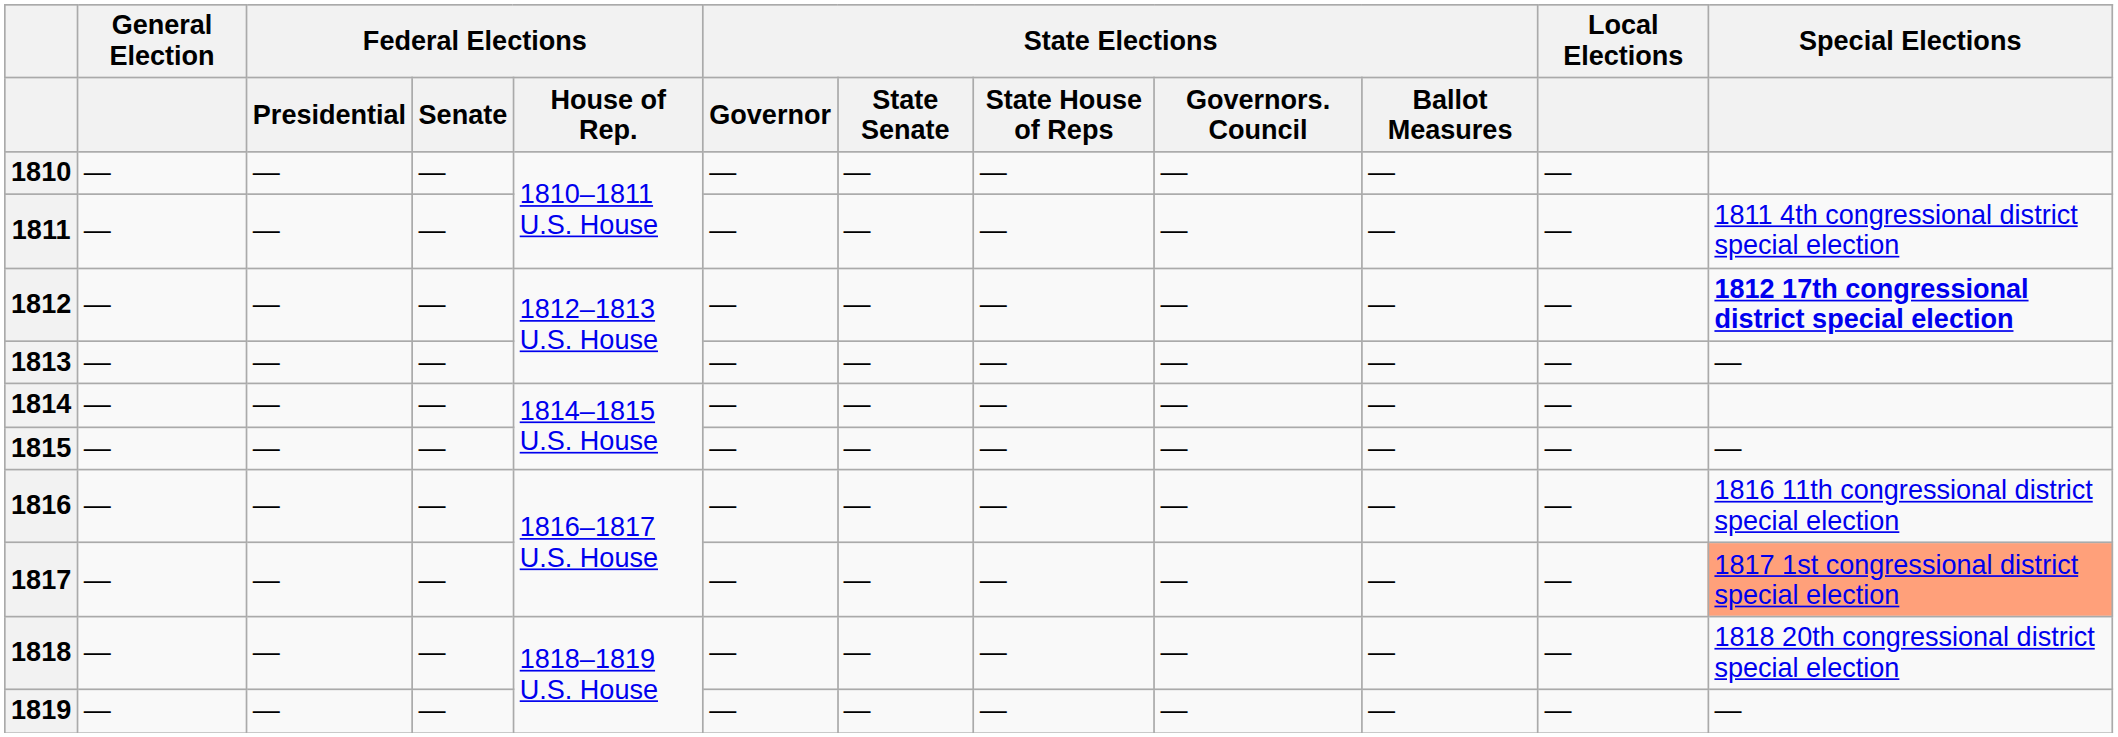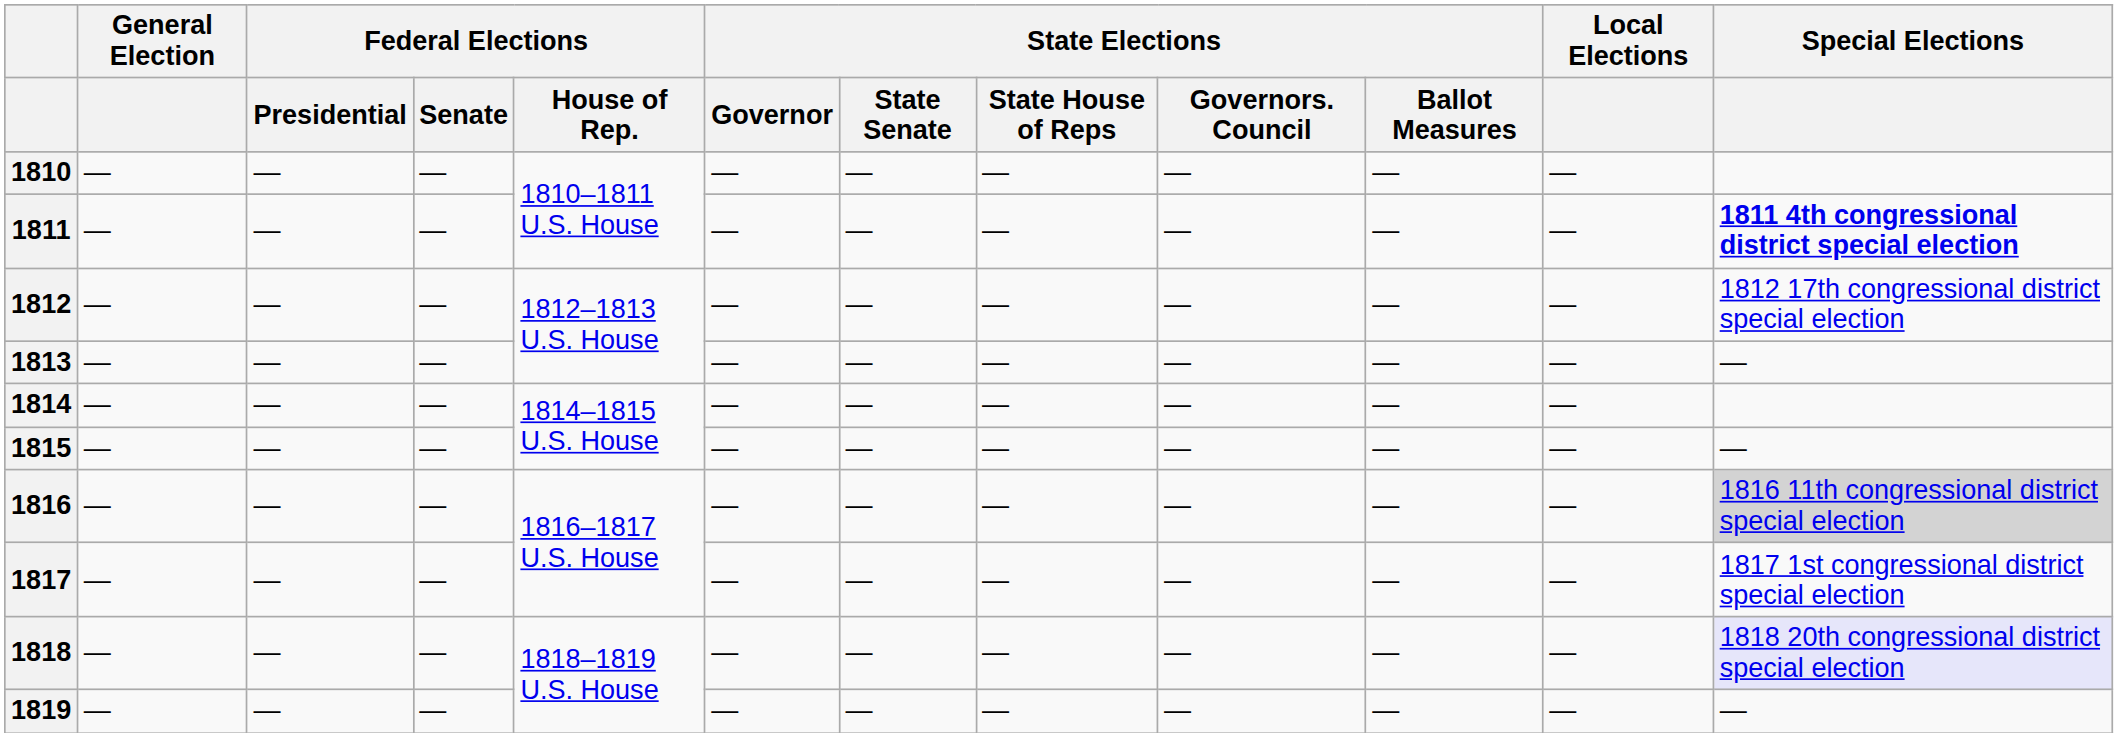(1896, 230) normal -> (1869, 230) bold
(1871, 303) bold -> (1910, 303) normal
(1904, 505) no background -> (1909, 505) lightgrey background
(1896, 579) lightsalmon background -> (1902, 579) no background
(1905, 652) no background -> (1910, 652) lavender background
